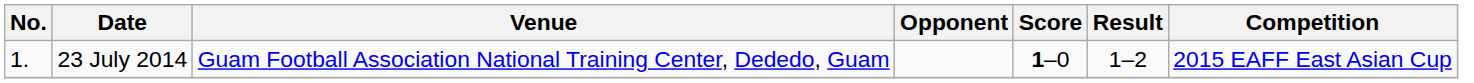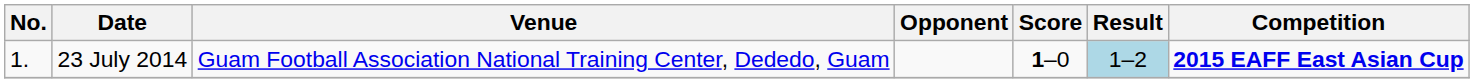(1128, 58) no background -> (1128, 58) lightblue background
(1313, 58) normal -> (1318, 58) bold
